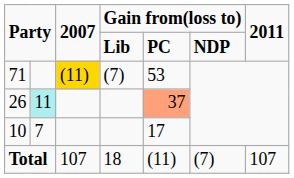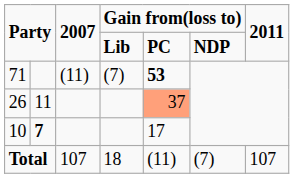(74, 74) gold background -> (74, 74) no background
(156, 74) normal -> (156, 74) bold
(43, 103) paleturquoise background -> (43, 103) no background
(39, 131) normal -> (39, 131) bold
